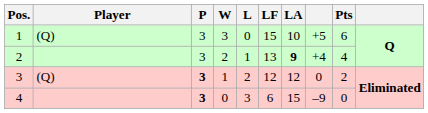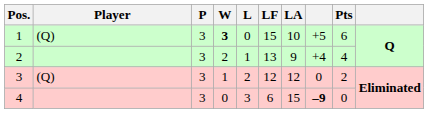(225, 35) normal -> (225, 35) bold
(293, 56) bold -> (293, 56) normal
(202, 77) bold -> (202, 77) normal
(202, 98) bold -> (202, 98) normal
(319, 98) normal -> (319, 98) bold
